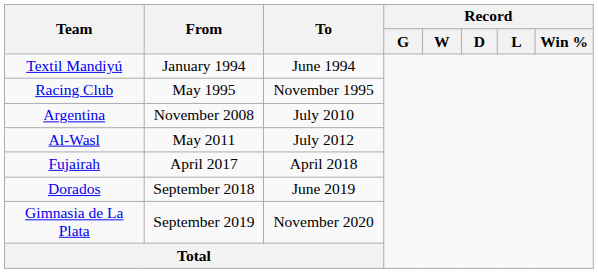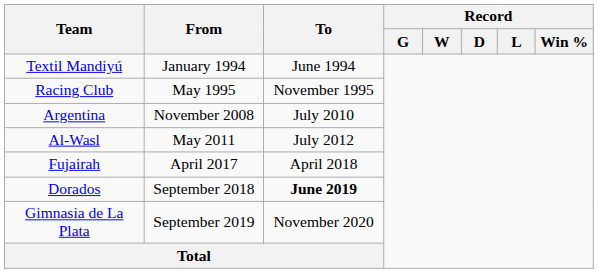(324, 189) normal -> (324, 189) bold
